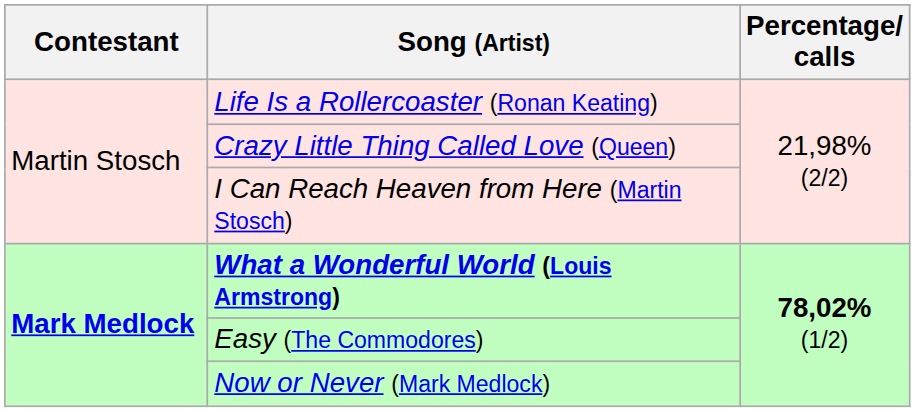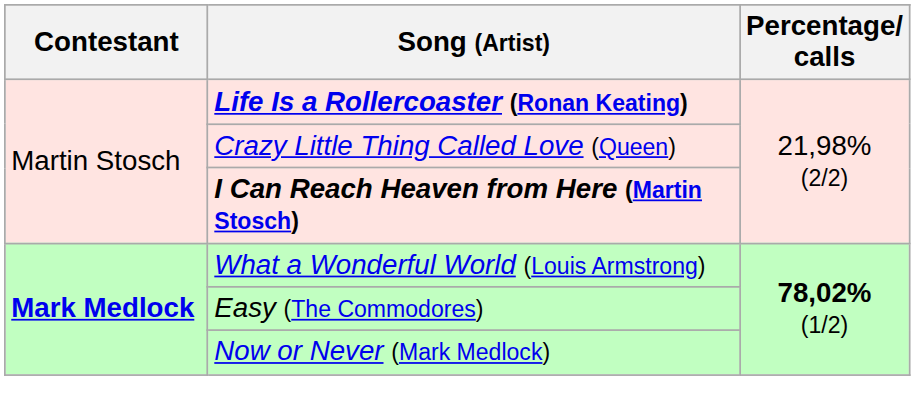(436, 101) normal -> (451, 101) bold
(448, 204) normal -> (458, 204) bold
(413, 279) bold -> (460, 264) normal
